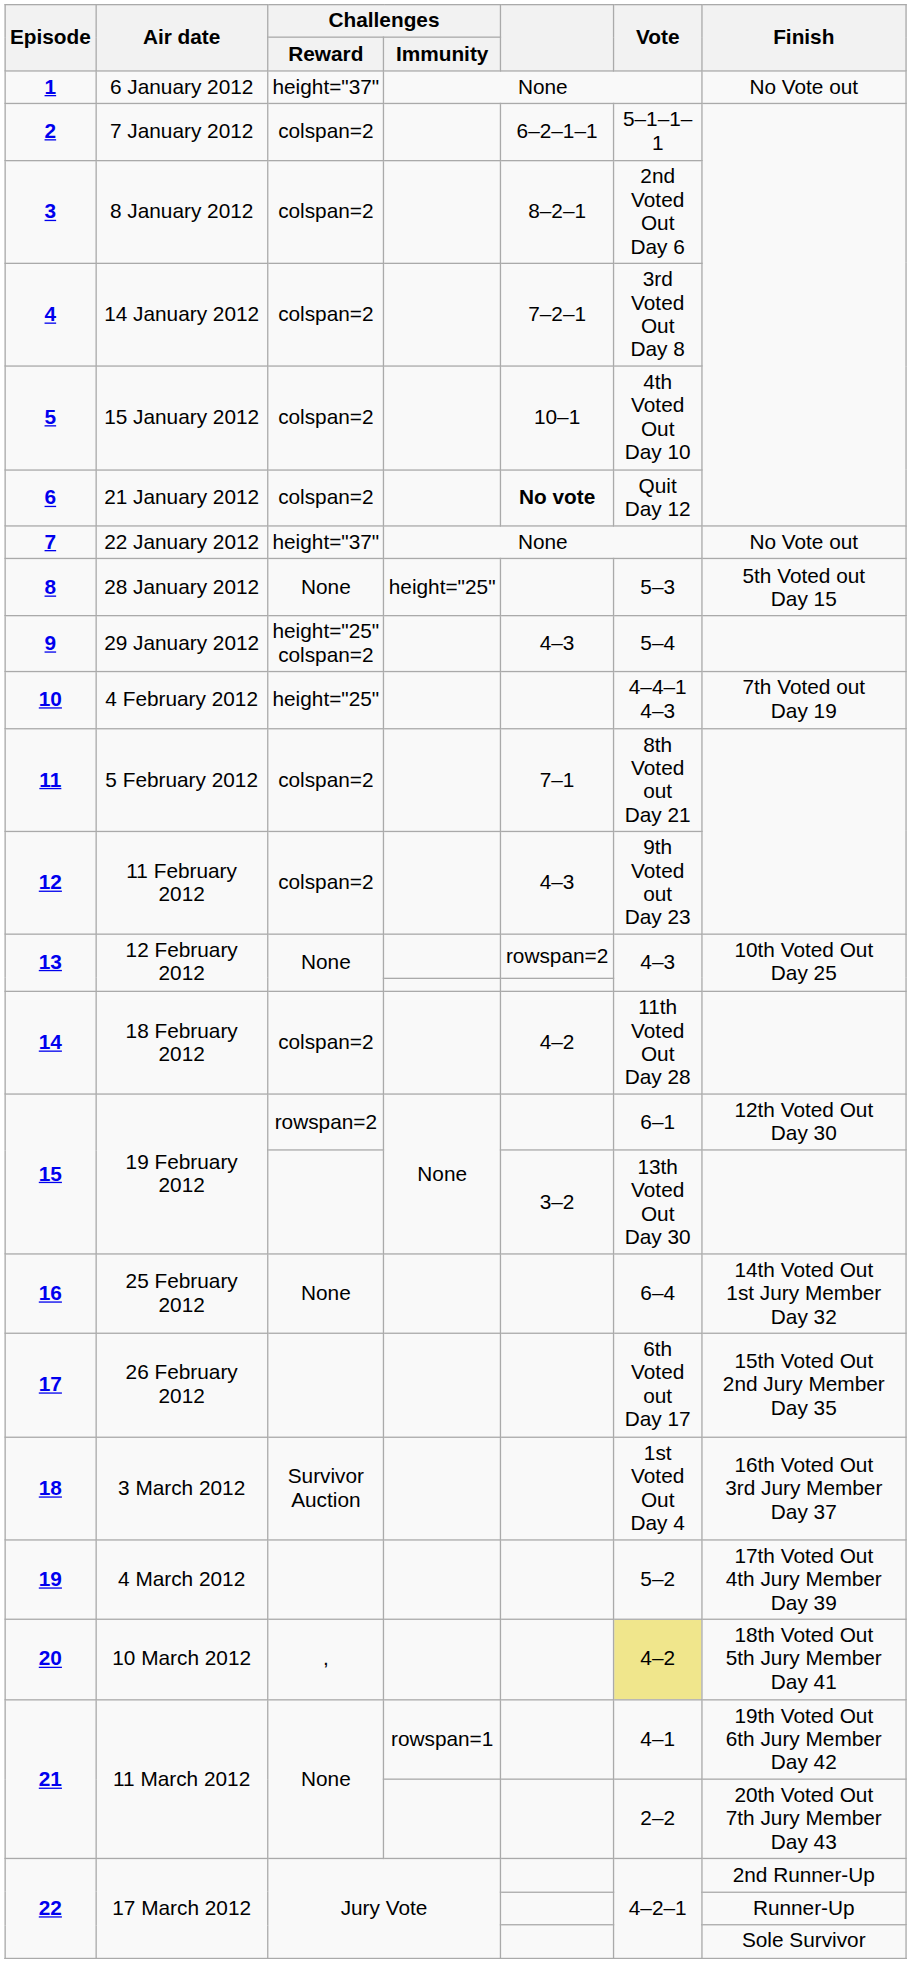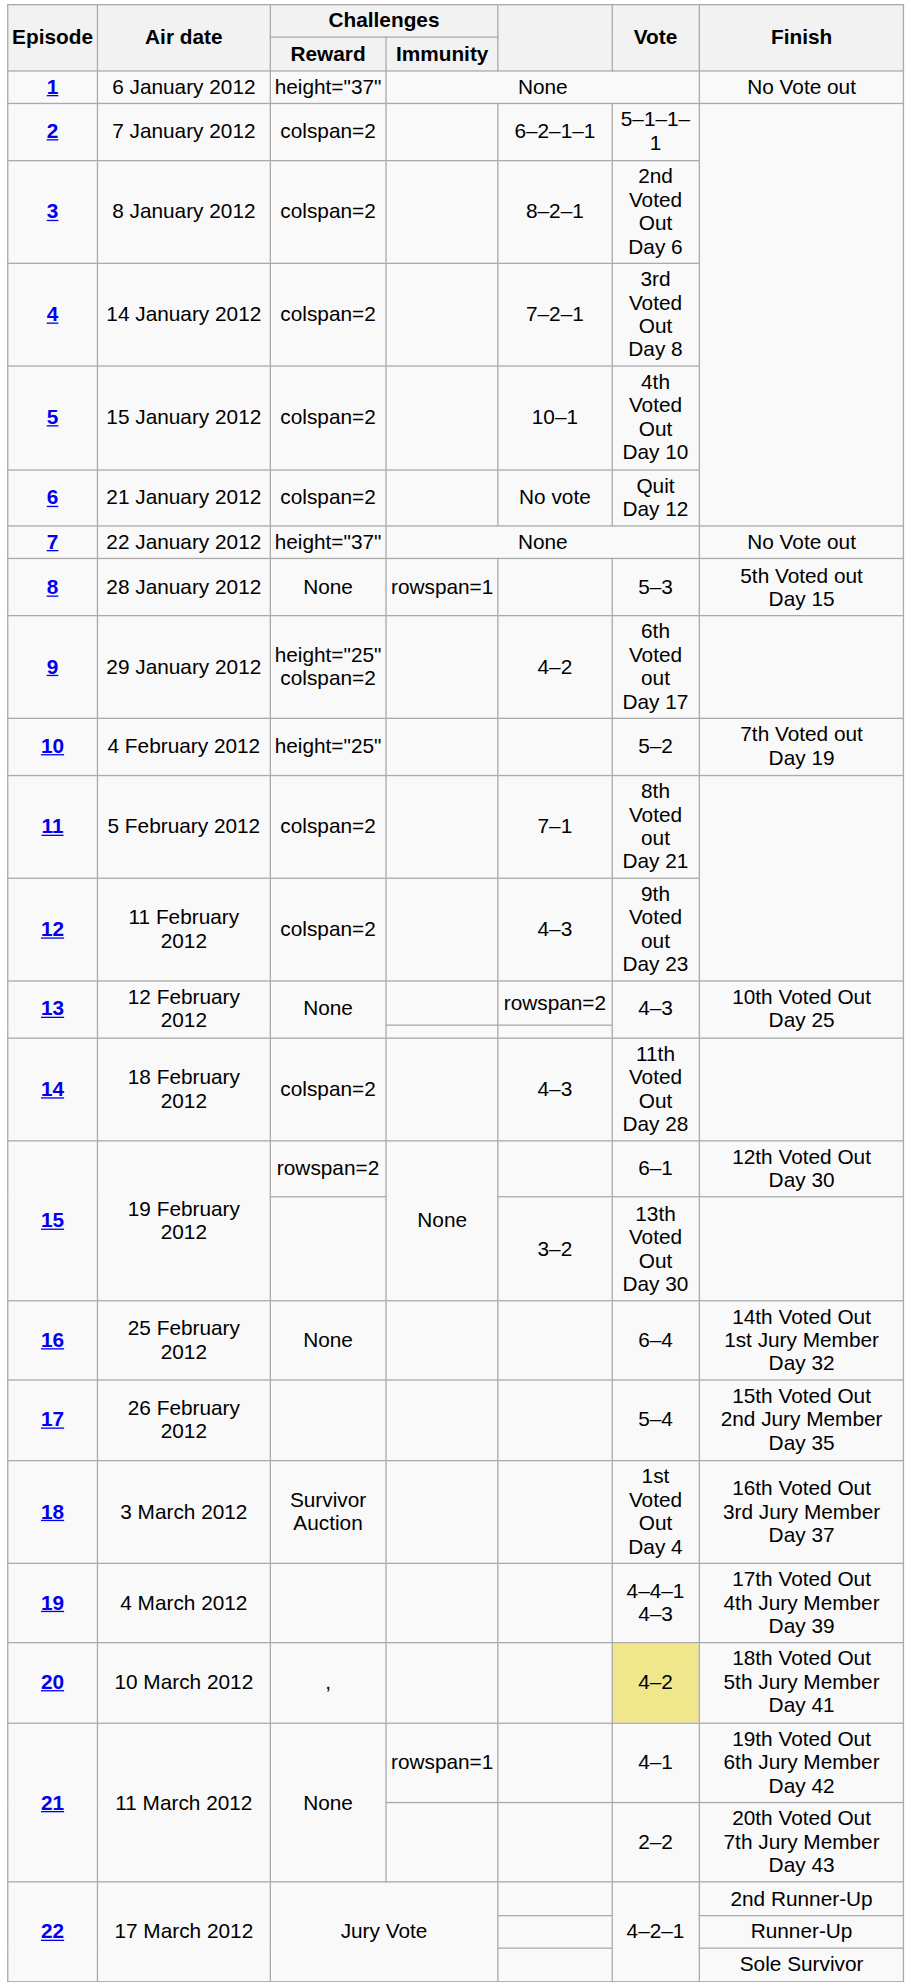(557, 497) bold -> (555, 497) normal
(442, 586) height="25" -> (442, 586) rowspan=1
(557, 643) 4–3 -> (555, 666) 4–2
(658, 643) 5–4 -> (655, 666) 6th Voted out Day 17
(658, 699) 4–4–1 4–3 -> (655, 746) 5–2
(557, 1042) 4–2 -> (555, 1089) 4–3
(658, 1384) 6th Voted out Day 17 -> (655, 1419) 5–4
(658, 1579) 5–2 -> (655, 1602) 4–4–1 4–3
